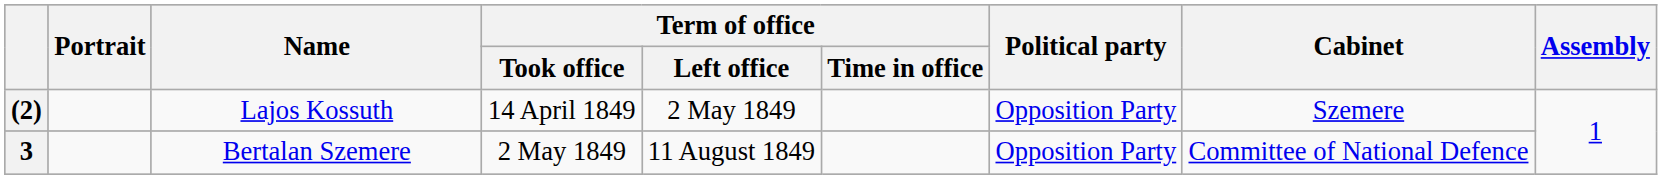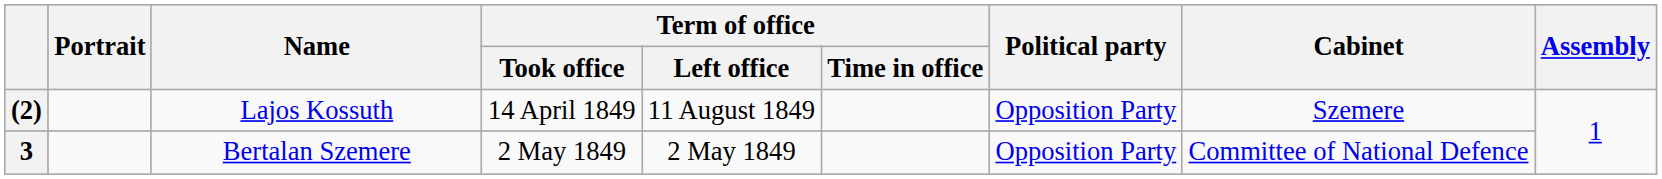(731, 109) 2 May 1849 -> (731, 109) 11 August 1849
(731, 151) 11 August 1849 -> (731, 151) 2 May 1849
